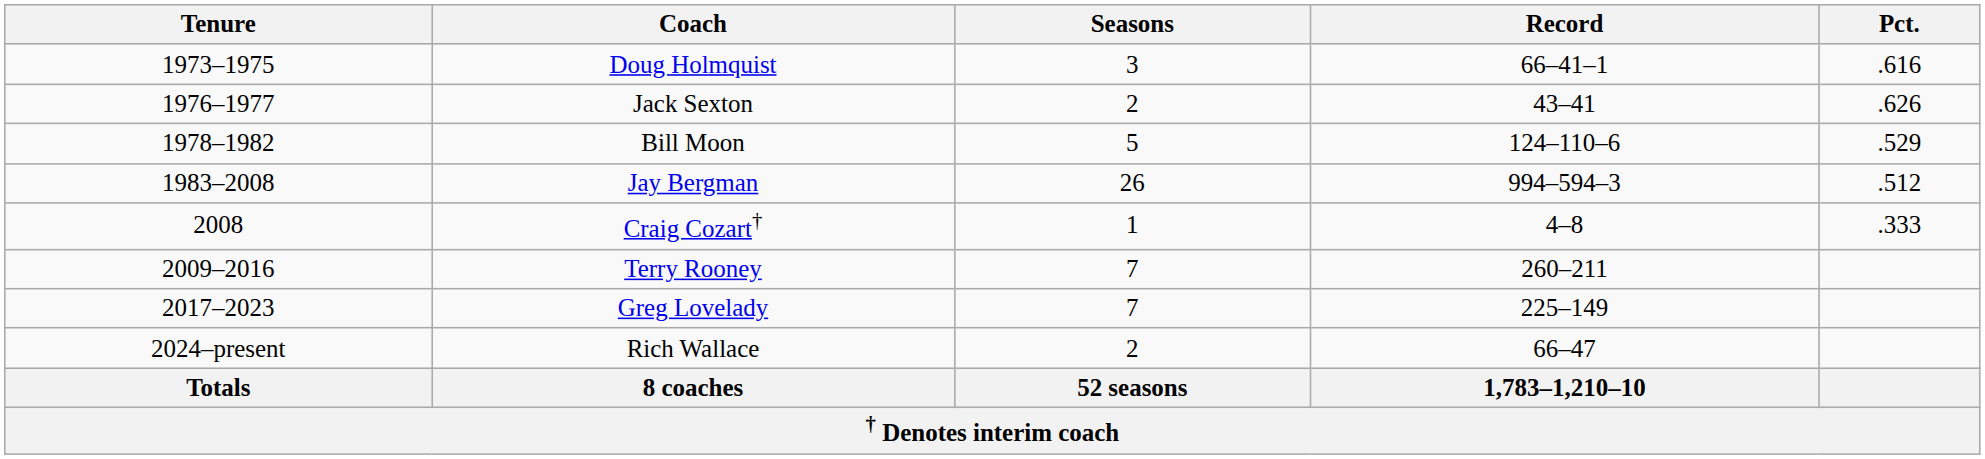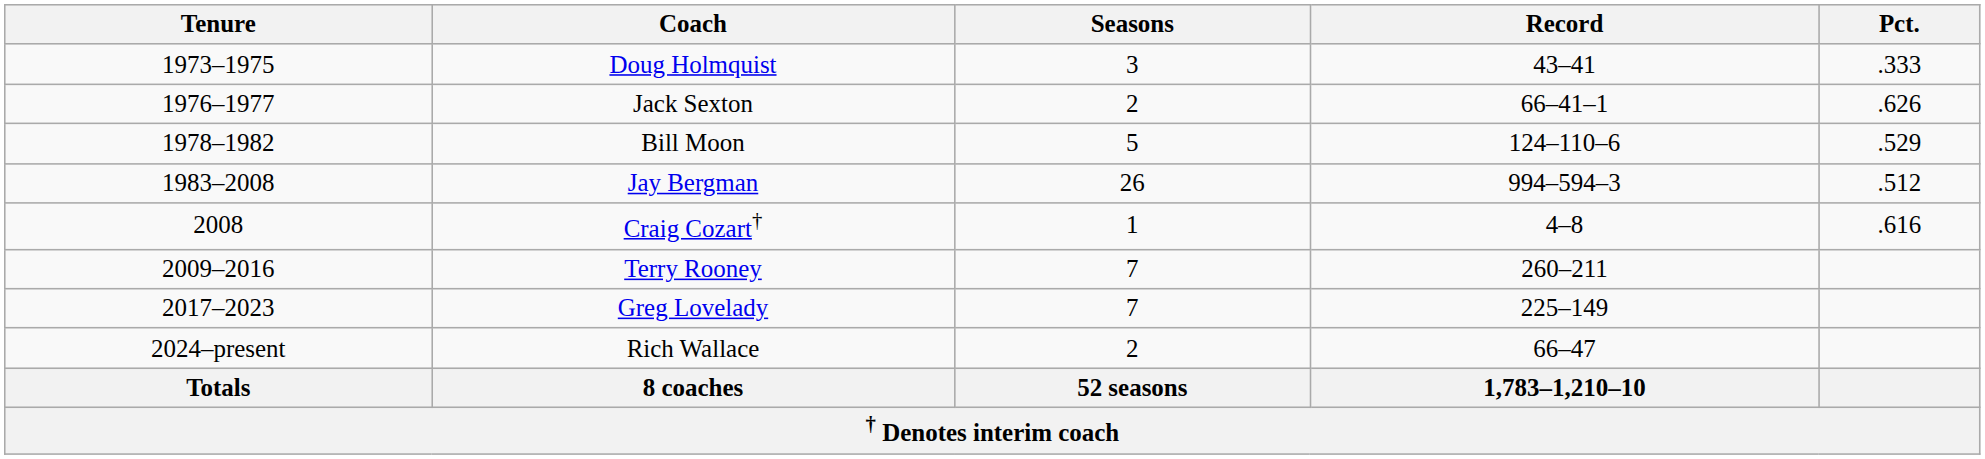(1564, 63) 66–41–1 -> (1564, 63) 43–41
(1899, 63) .616 -> (1899, 63) .333
(1564, 103) 43–41 -> (1564, 103) 66–41–1
(1899, 225) .333 -> (1899, 225) .616
